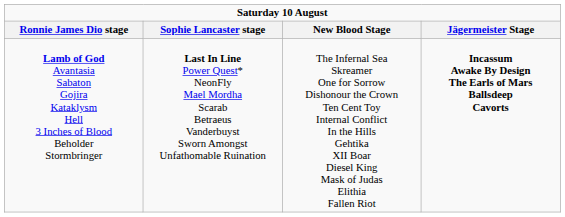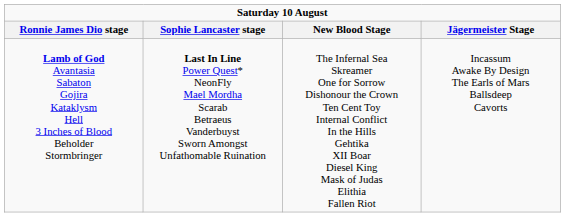(491, 83) bold -> (491, 83) normal
